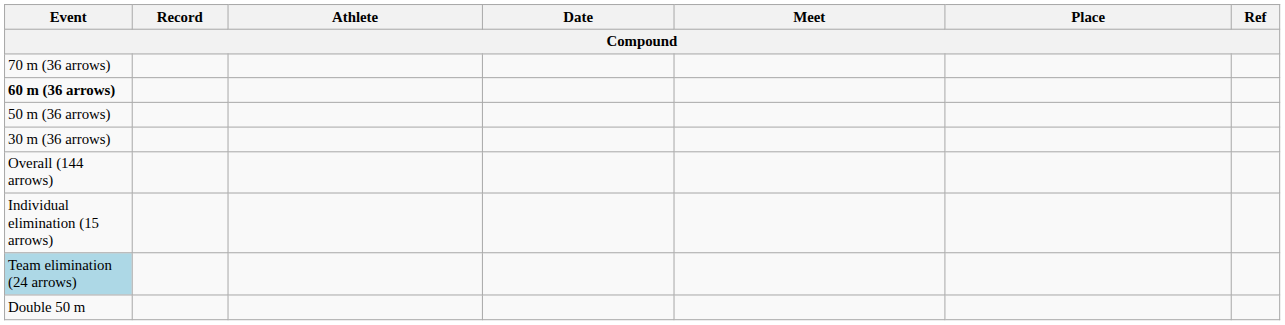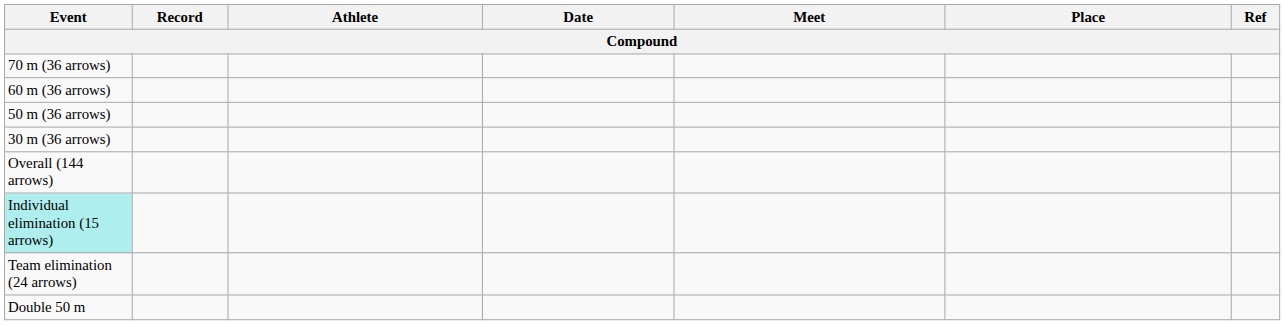(62, 90) bold -> (59, 90) normal
(53, 223) no background -> (53, 223) paleturquoise background
(60, 274) lightblue background -> (60, 274) no background
